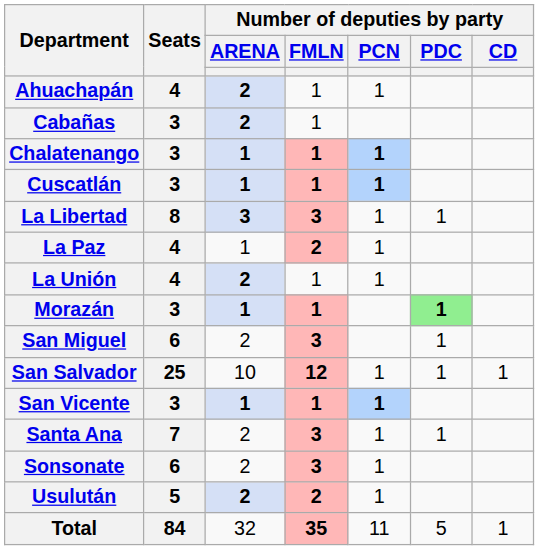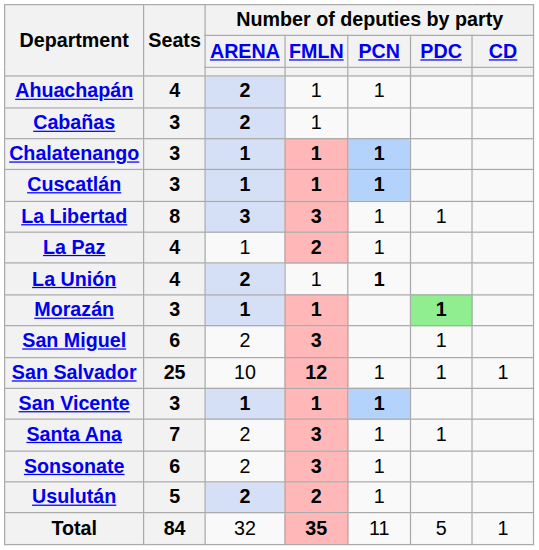(379, 278) normal -> (379, 278) bold
